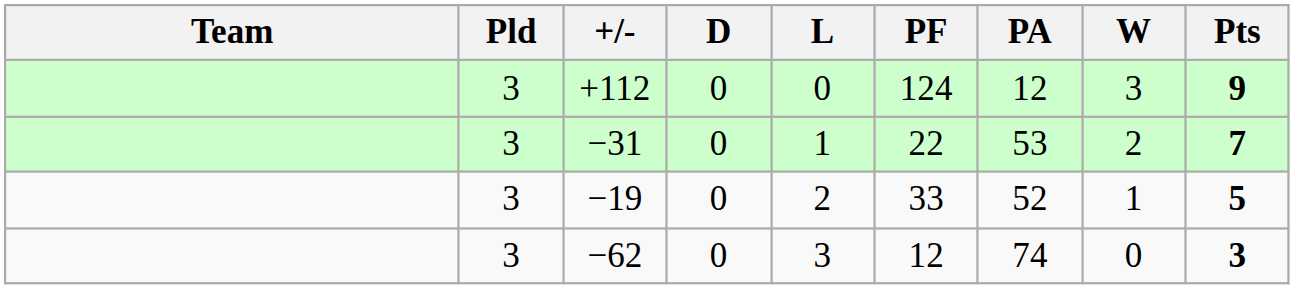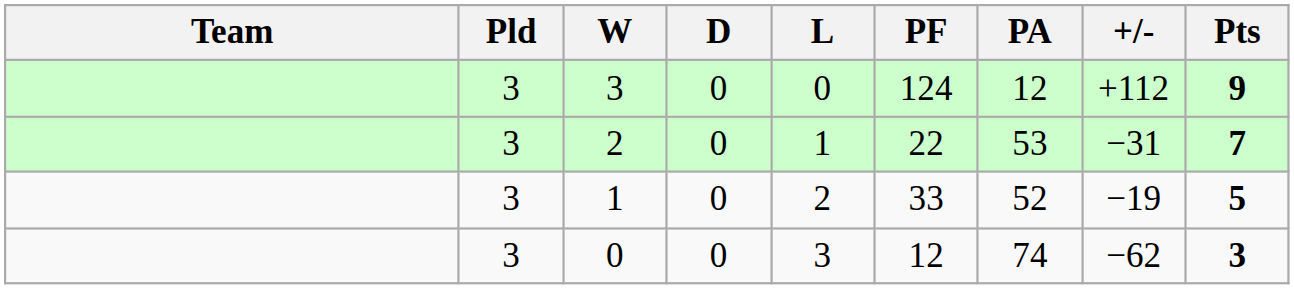columns swapped: (1134, 32) <-> (615, 32)
